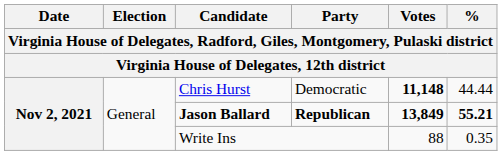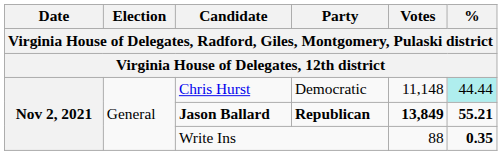(423, 89) bold -> (423, 89) normal
(476, 89) no background -> (476, 89) paleturquoise background
(480, 138) normal -> (480, 138) bold
